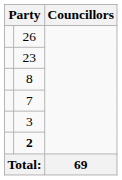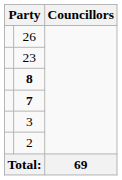(29, 79) normal -> (29, 79) bold
(29, 100) normal -> (29, 100) bold
(29, 143) bold -> (29, 143) normal
